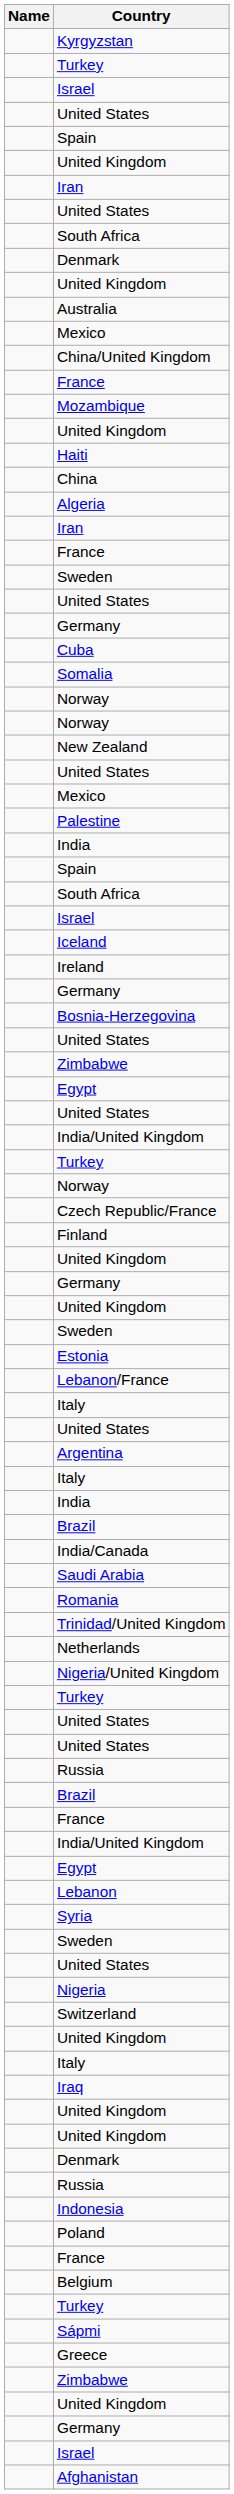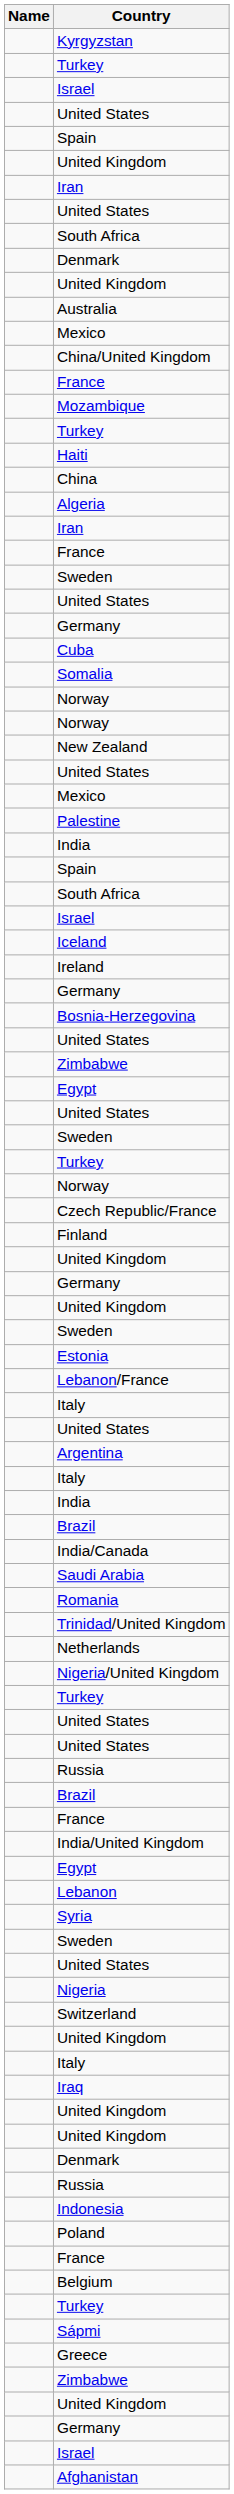(112, 430) United Kingdom -> (80, 430) Turkey
(130, 1137) India/United Kingdom -> (85, 1137) Sweden
